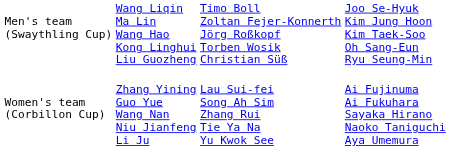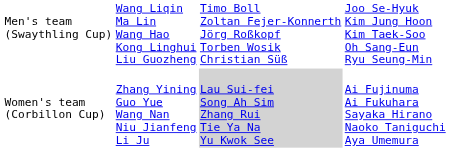(237, 115) no background -> (237, 115) lightgrey background
